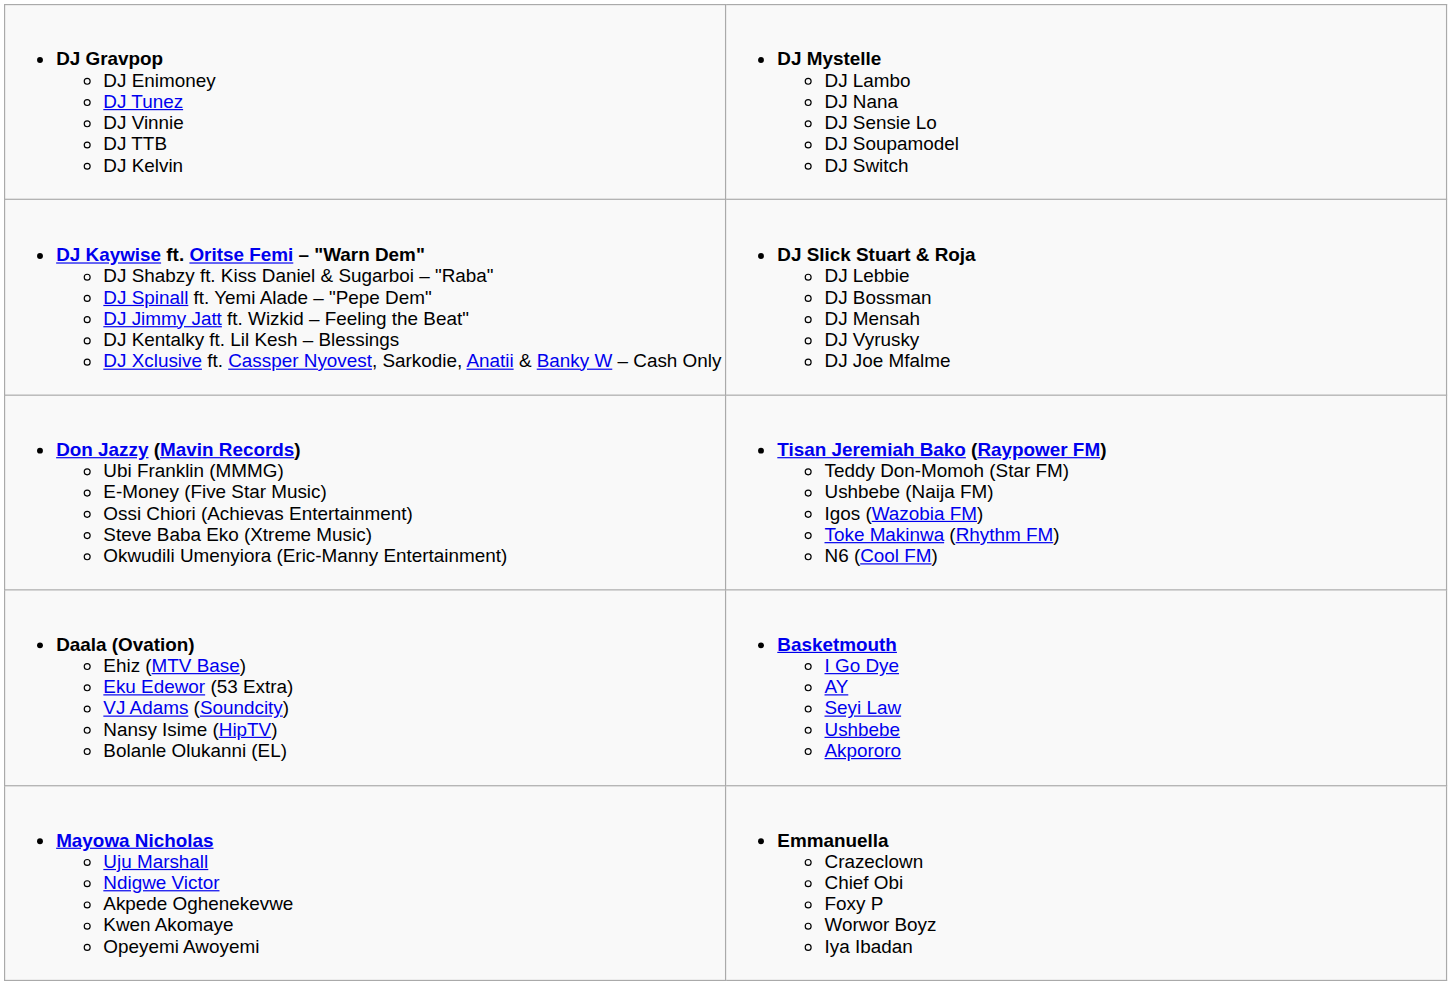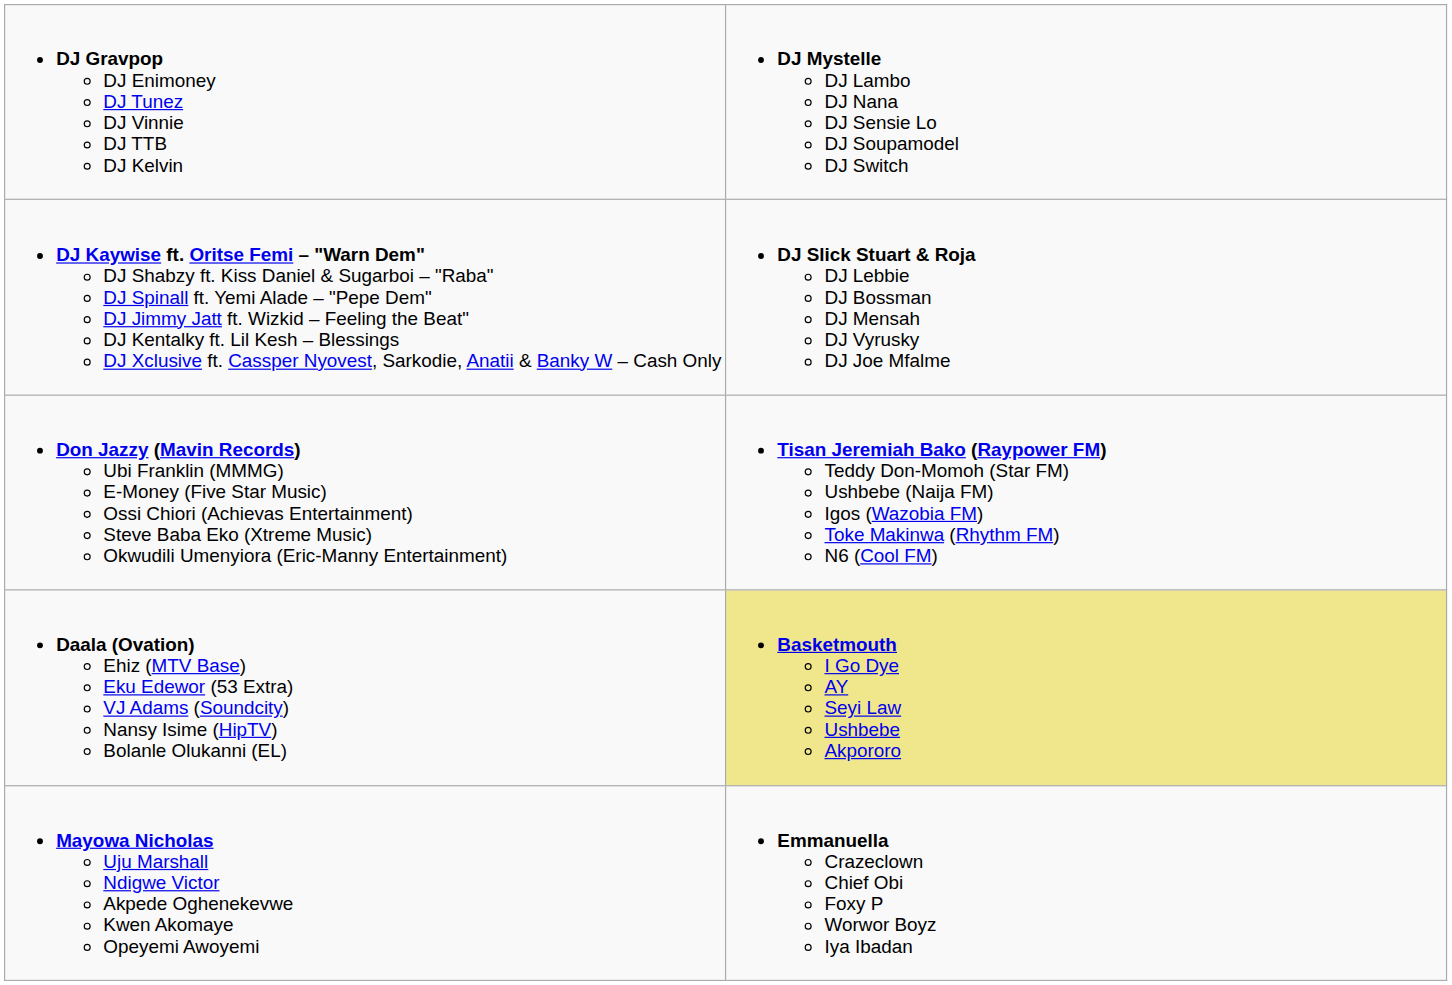(1086, 698) no background -> (1086, 698) khaki background
